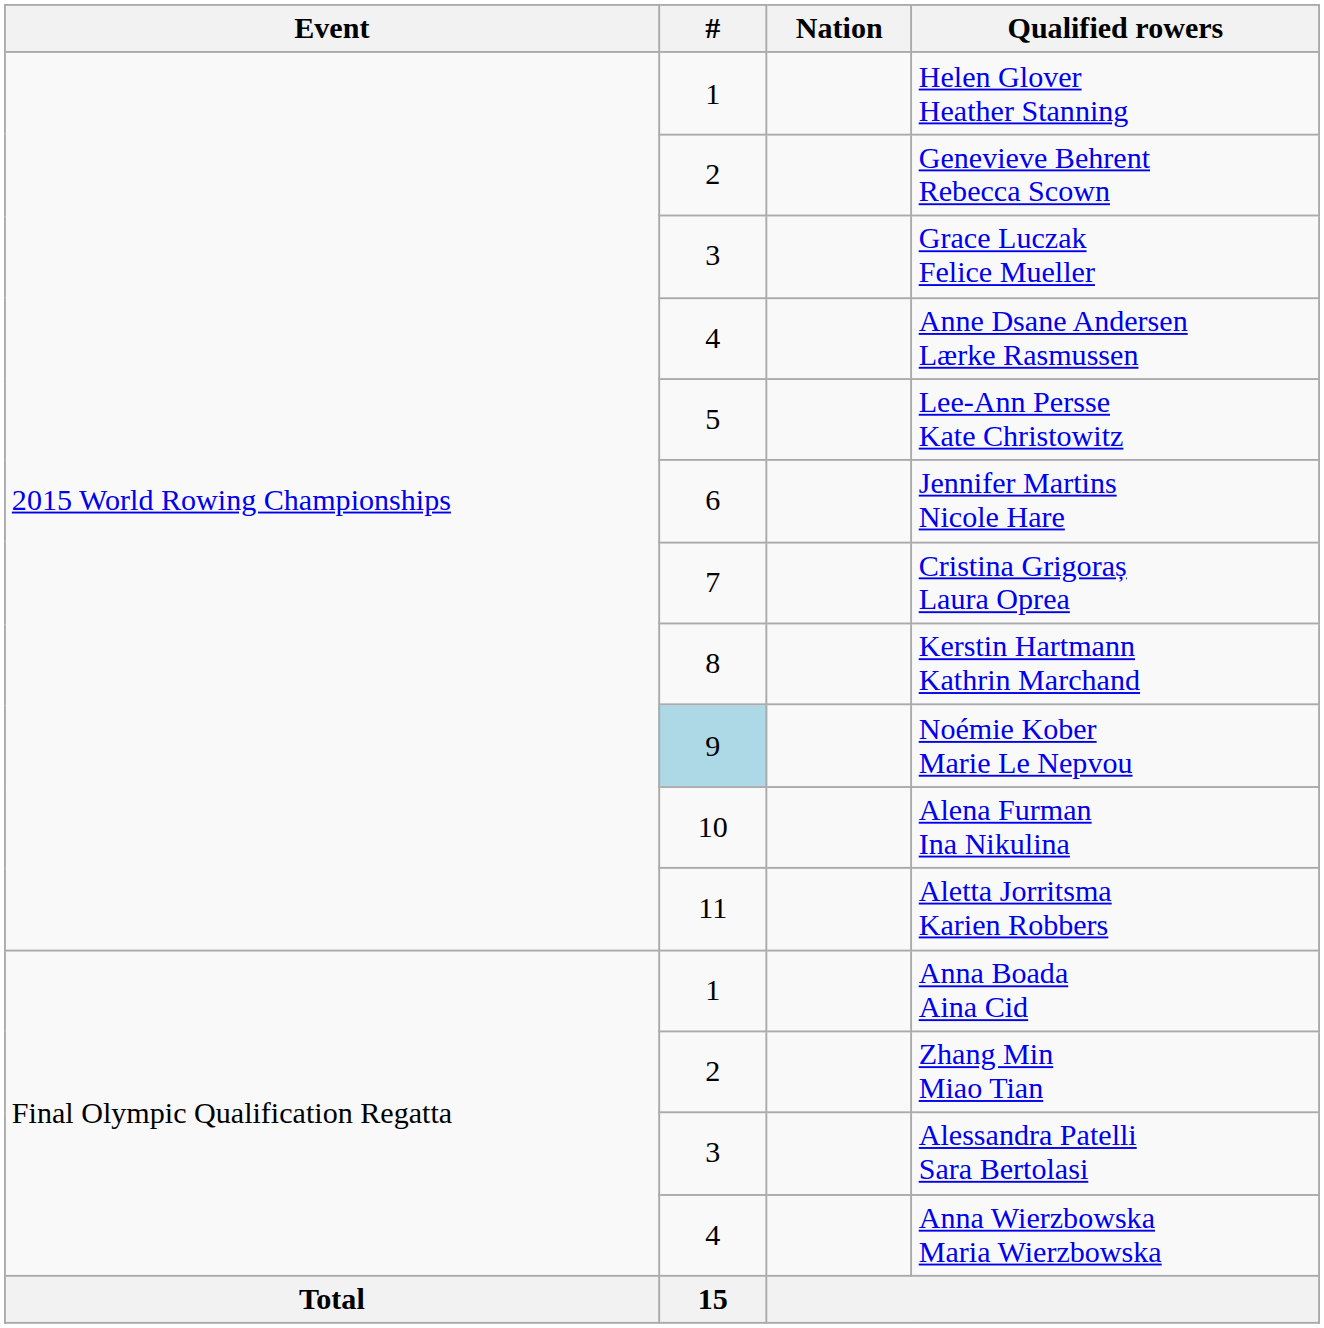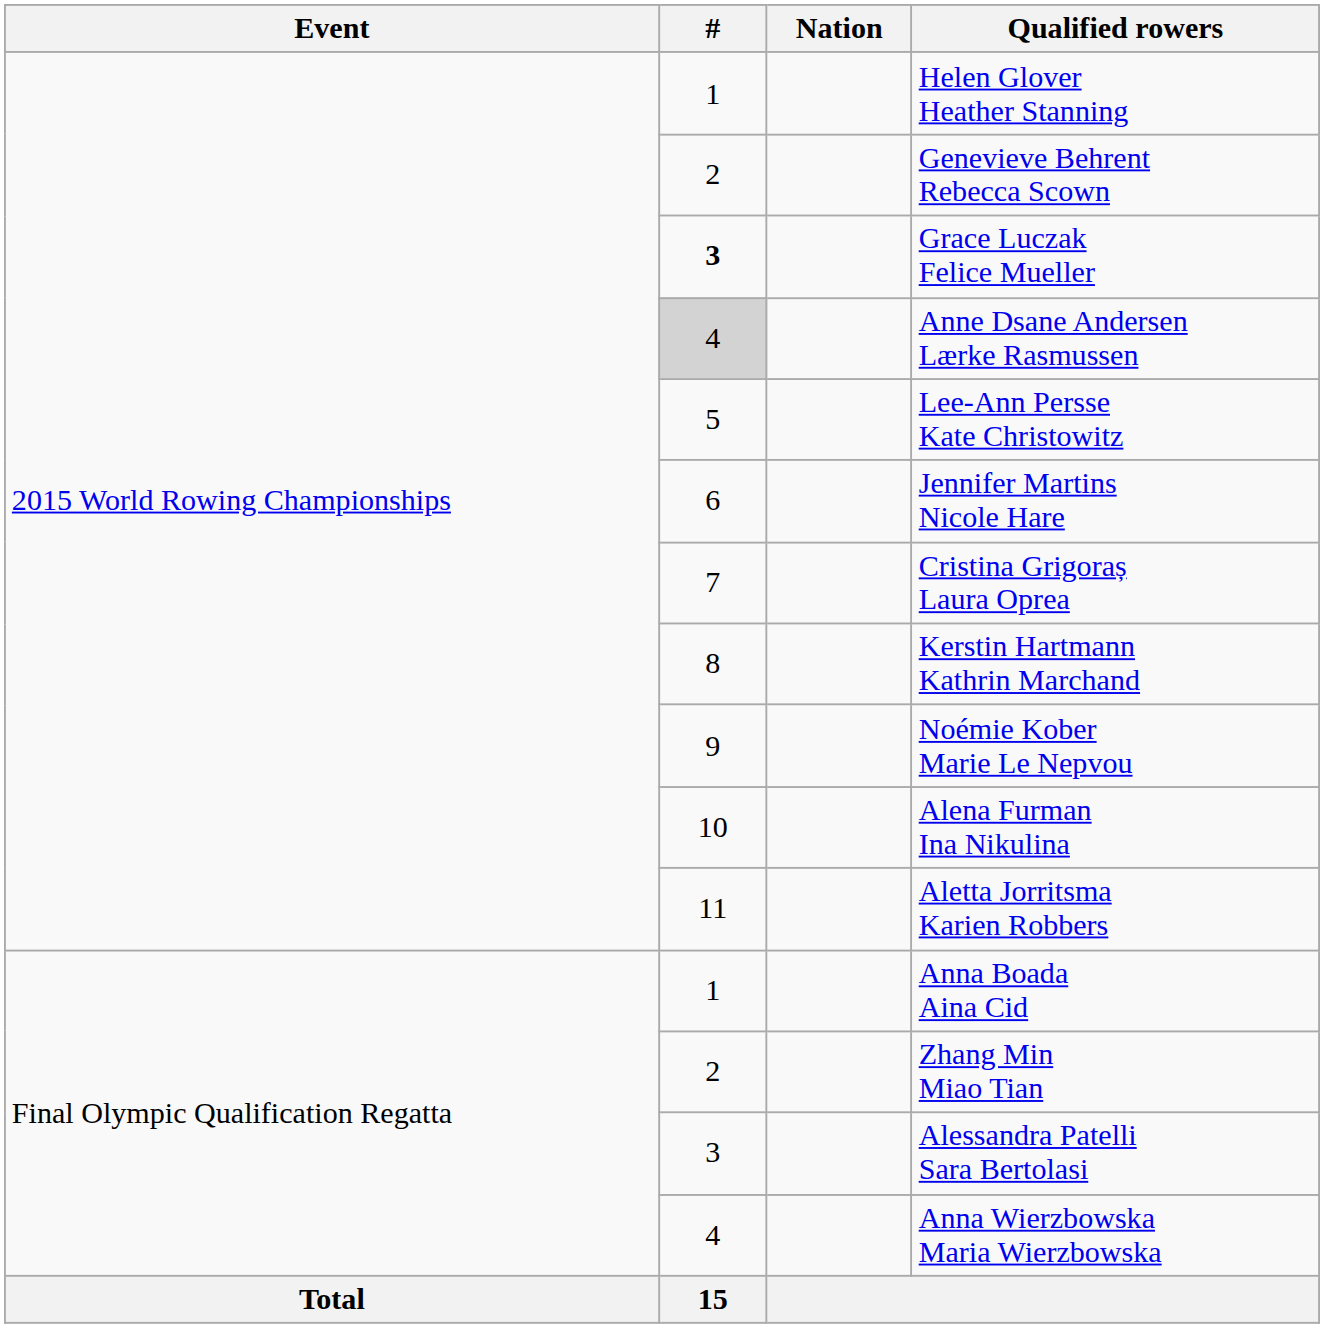(713, 256) normal -> (713, 256) bold
(713, 337) no background -> (713, 337) lightgrey background
(713, 745) lightblue background -> (713, 745) no background
